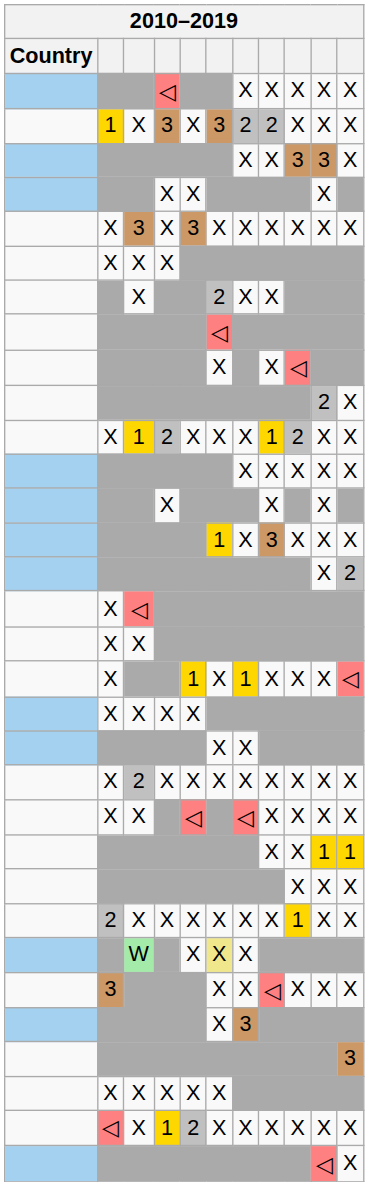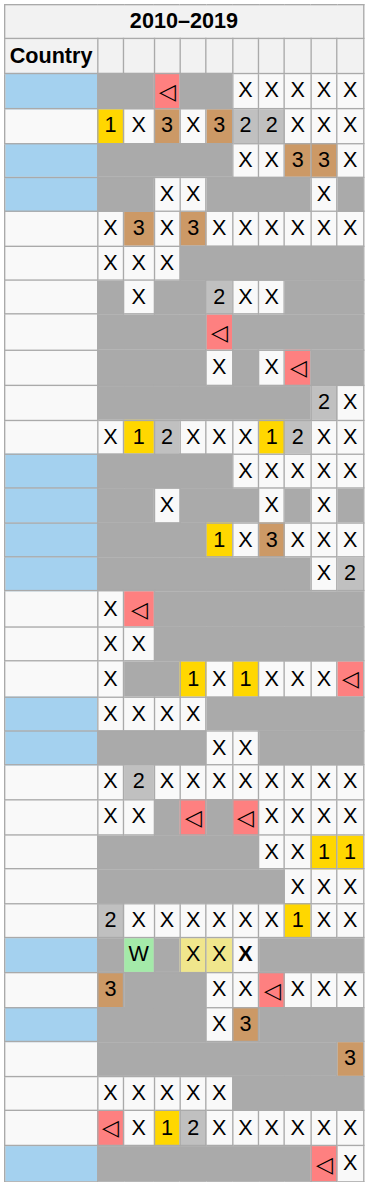(193, 954) no background -> (193, 954) khaki background
(245, 954) normal -> (245, 954) bold
